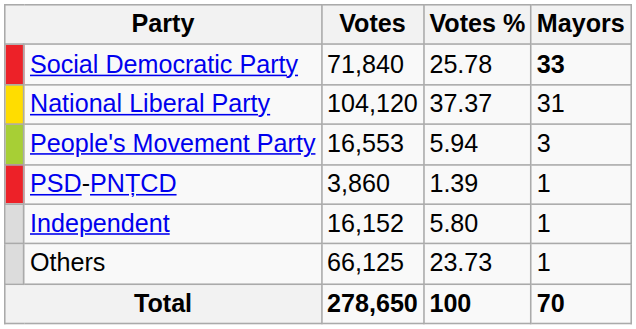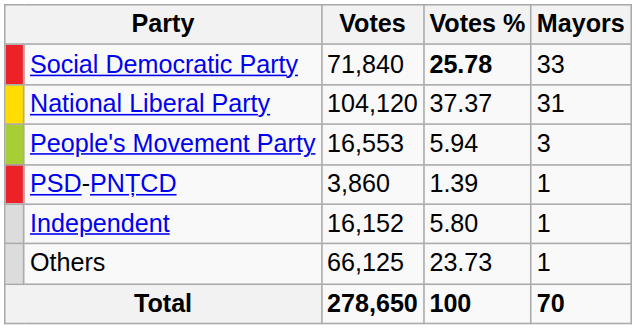(461, 64) normal -> (461, 64) bold
(551, 64) bold -> (551, 64) normal
